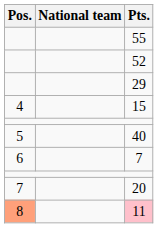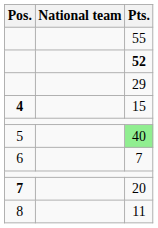(139, 61) normal -> (139, 61) bold
(20, 107) normal -> (20, 107) bold
(139, 136) no background -> (139, 136) lightgreen background
(20, 188) normal -> (20, 188) bold
(20, 211) lightsalmon background -> (20, 211) no background
(139, 211) pink background -> (139, 211) no background
